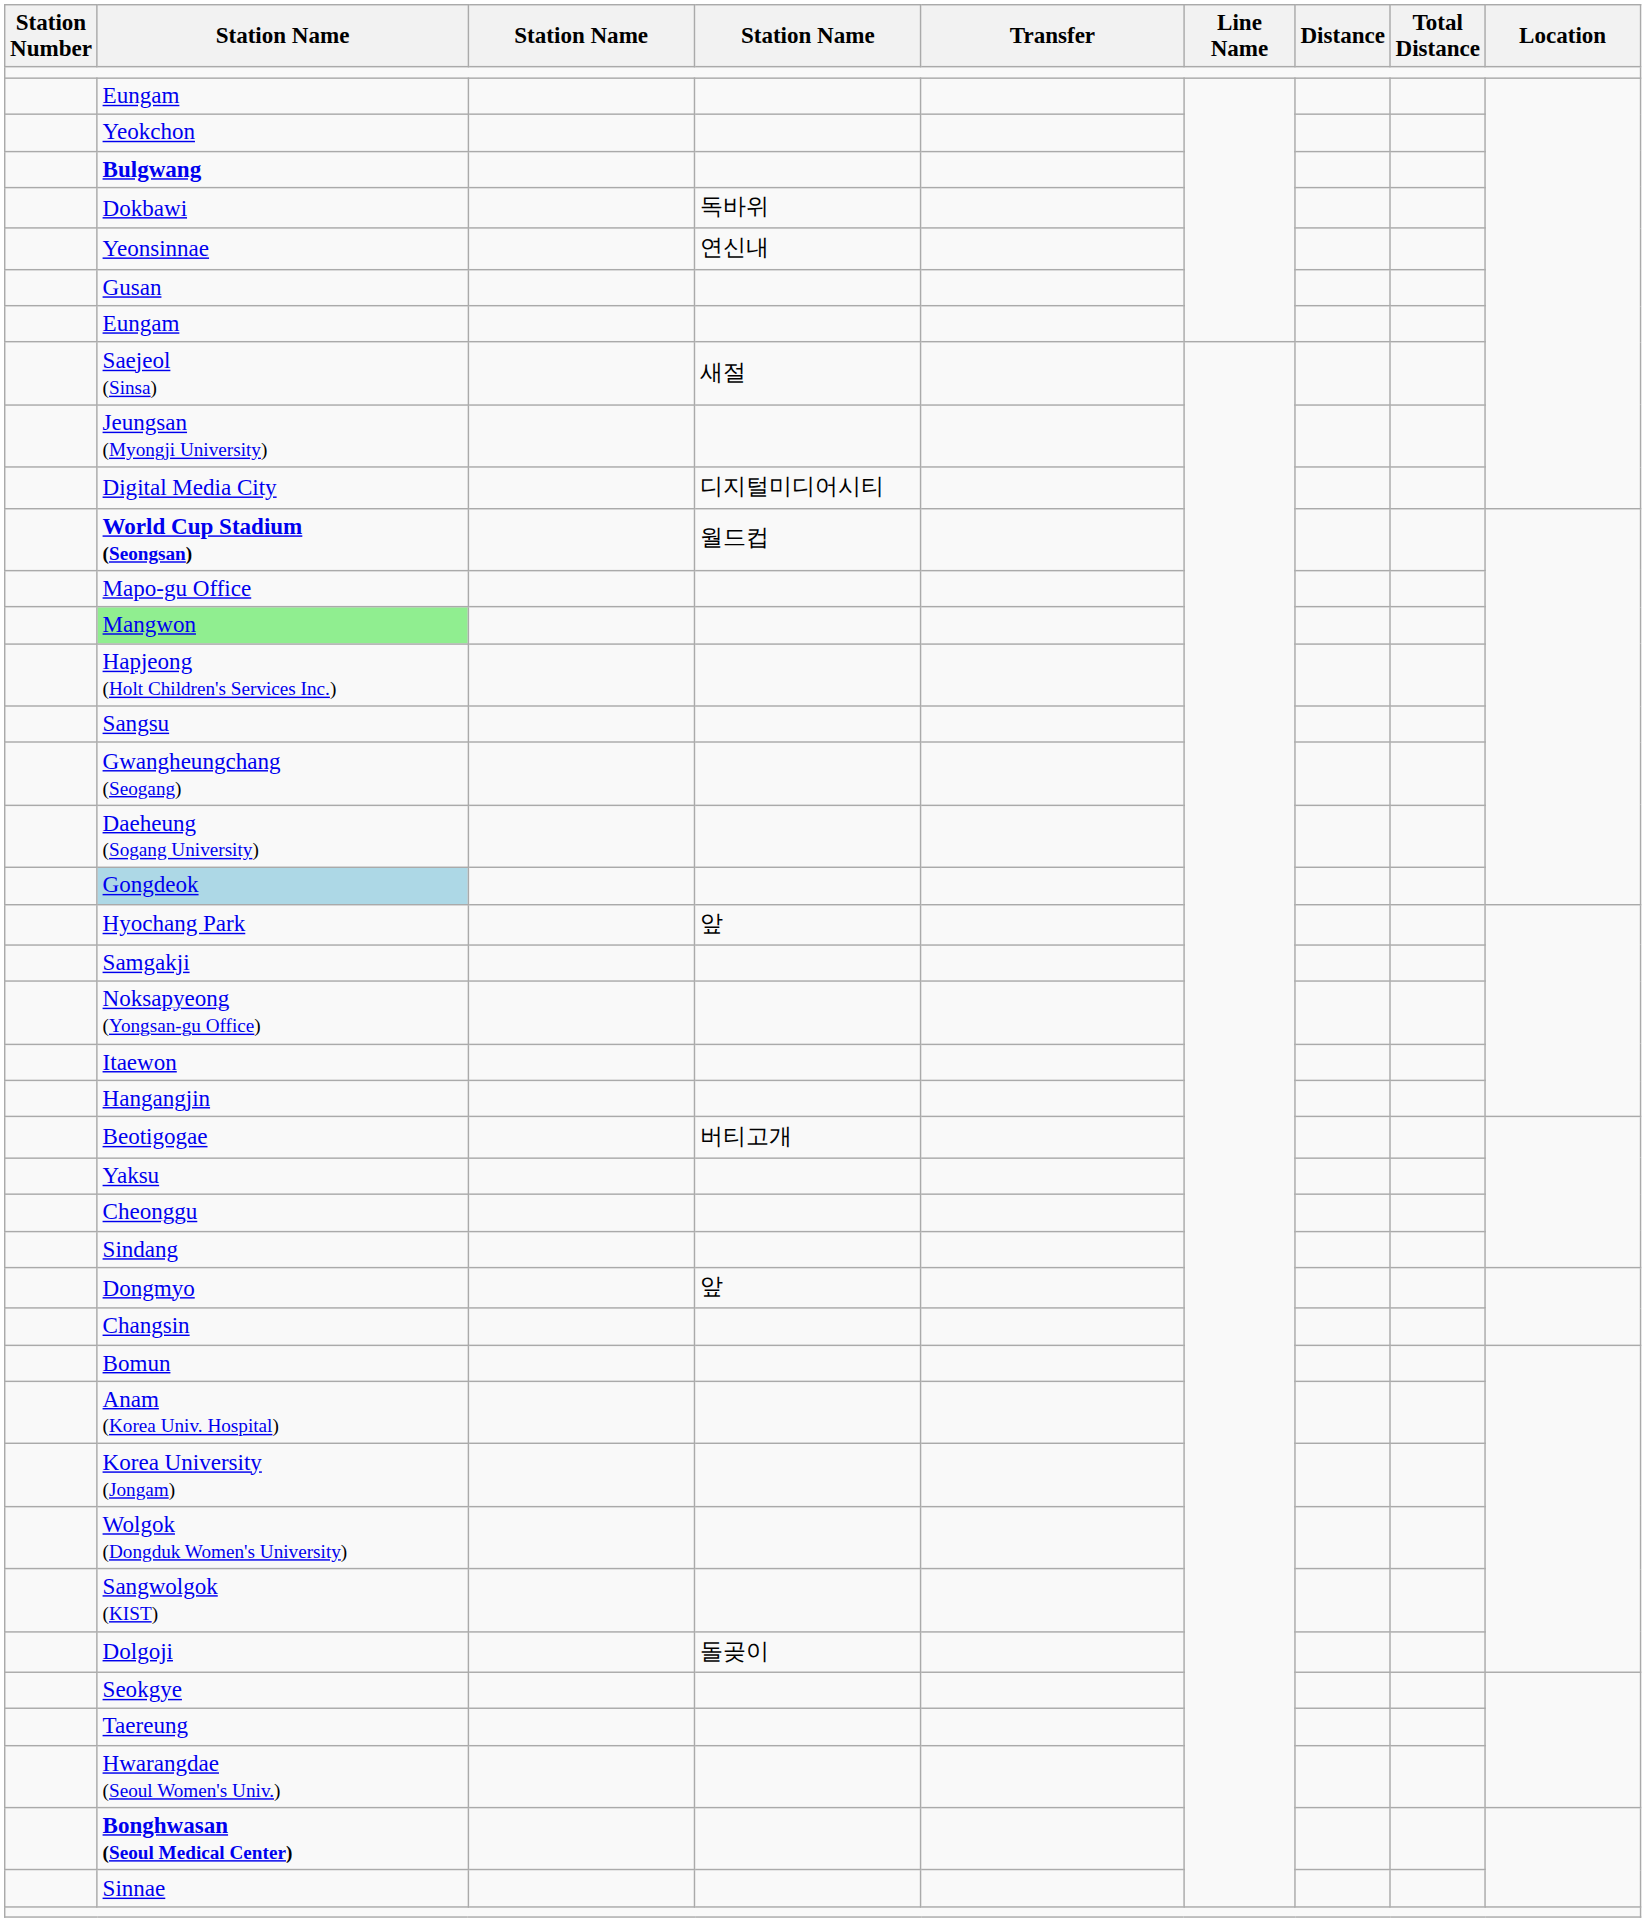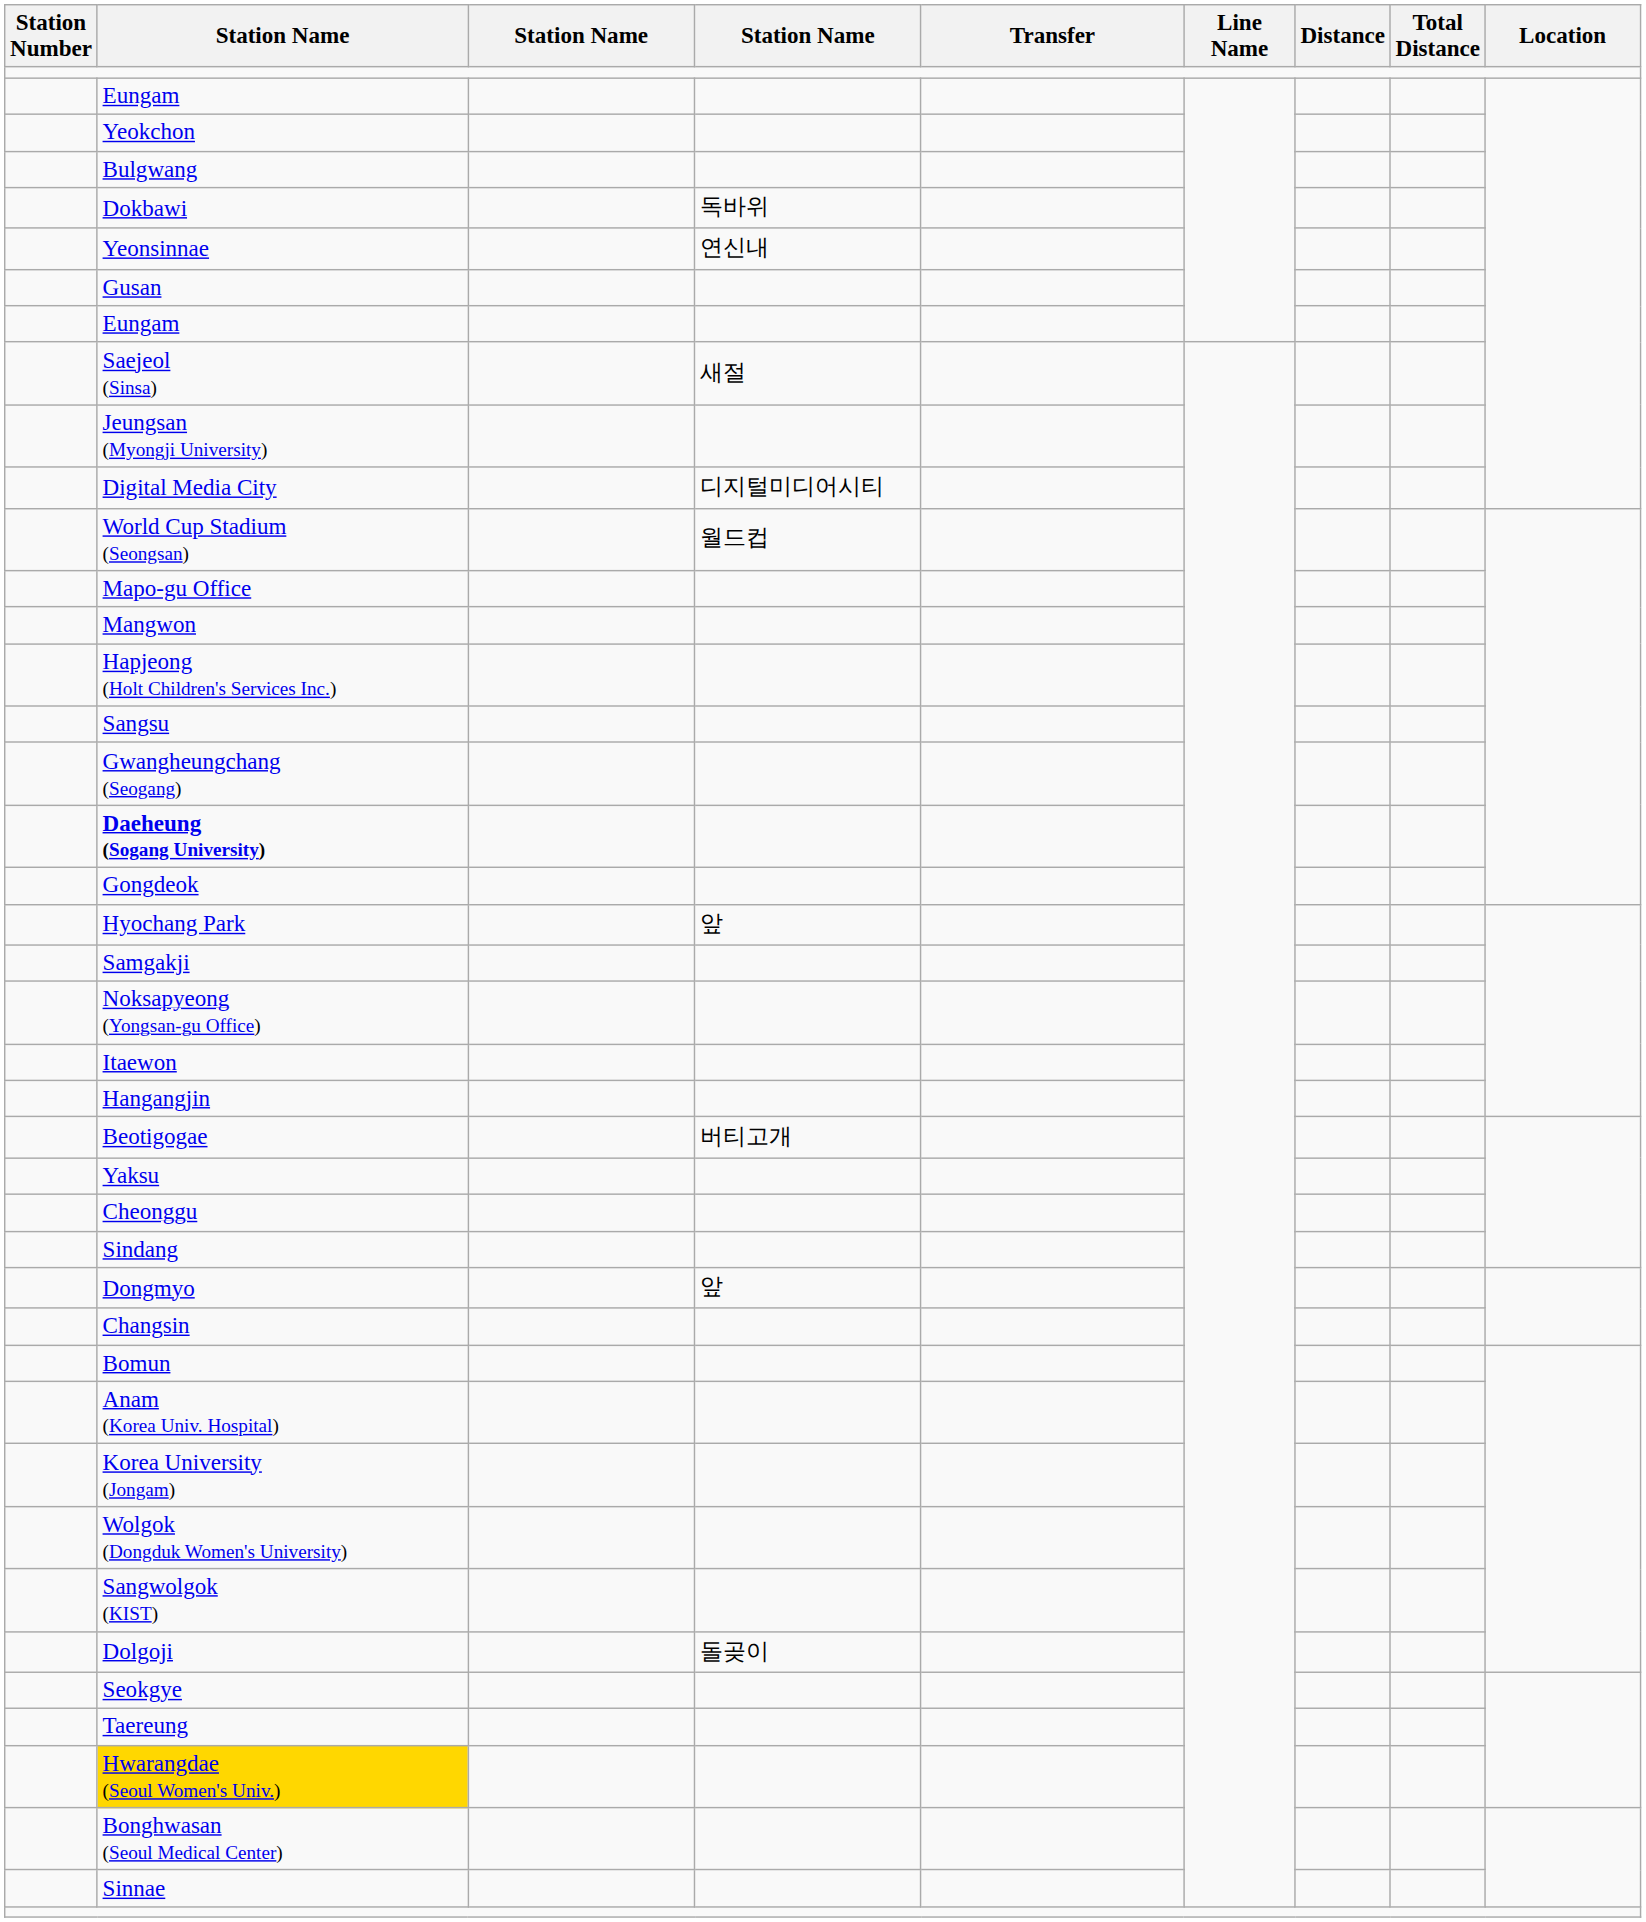(152, 168) bold -> (150, 168) normal
(202, 539) bold -> (194, 539) normal
(149, 625) lightgreen background -> (149, 625) no background
(181, 836) normal -> (184, 836) bold
(151, 885) lightblue background -> (151, 885) no background
(192, 1776) no background -> (192, 1776) gold background
(197, 1838) bold -> (193, 1838) normal
